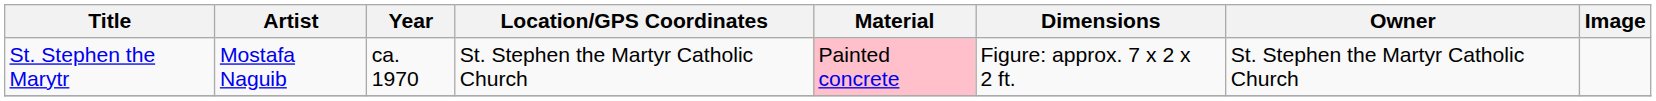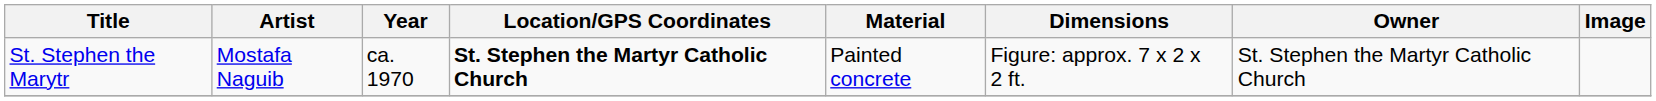(606, 66) normal -> (611, 66) bold
(859, 66) pink background -> (871, 66) no background
